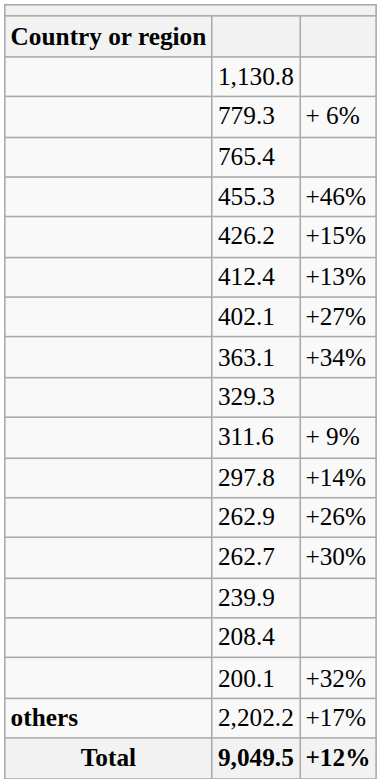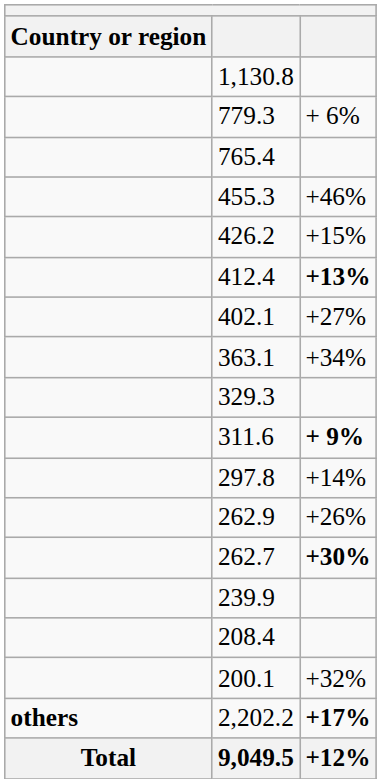(336, 276) normal -> (338, 276) bold
(333, 437) normal -> (335, 437) bold
(336, 557) normal -> (338, 557) bold
(336, 717) normal -> (338, 717) bold
